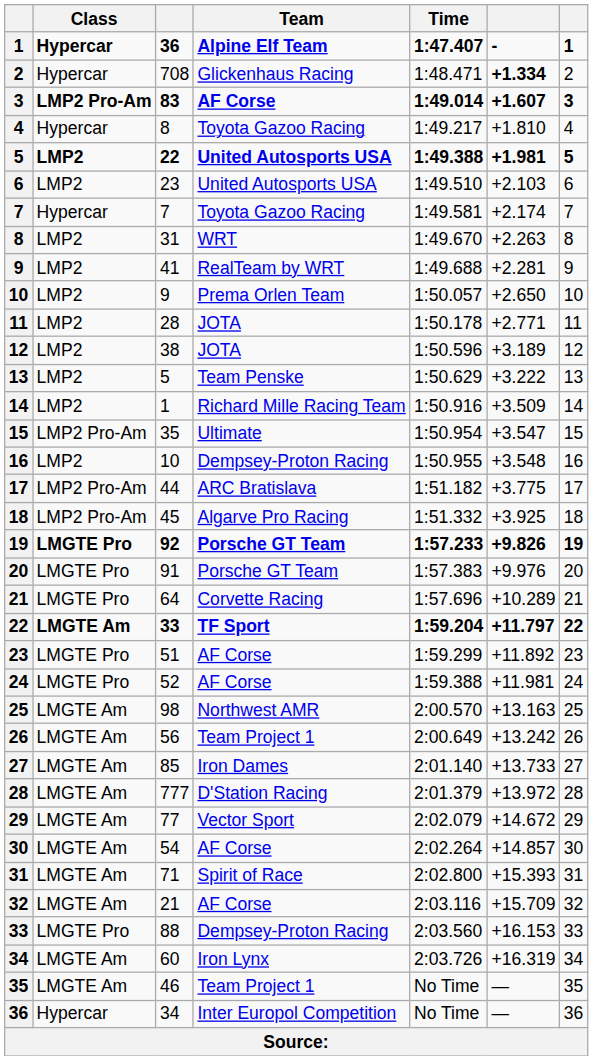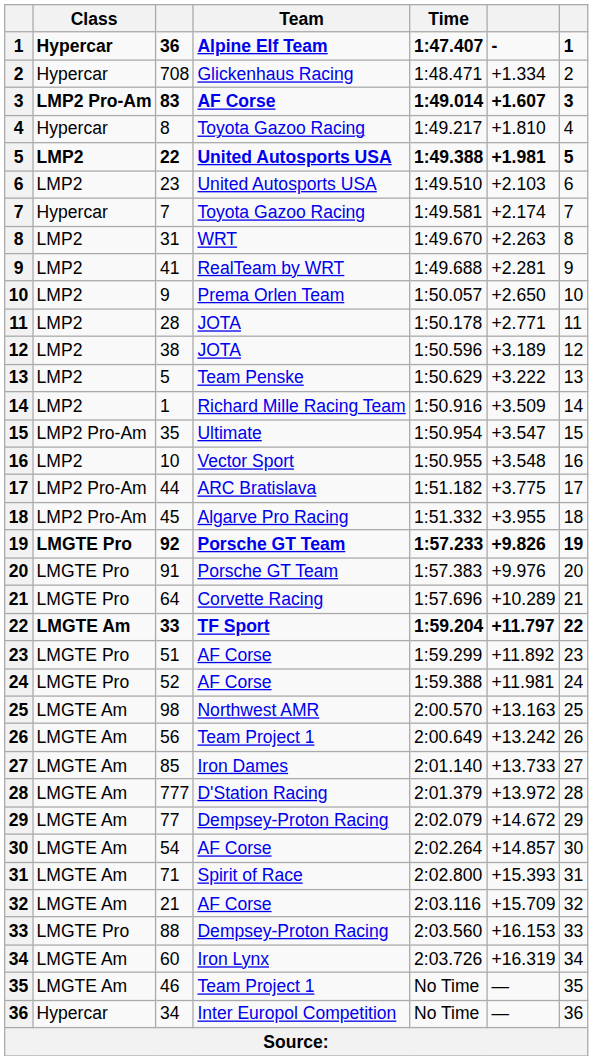(519, 73) bold -> (519, 73) normal
(293, 461) Dempsey-Proton Racing -> (246, 461) Vector Sport
(519, 516) +3.925 -> (519, 516) +3.955
(246, 820) Vector Sport -> (293, 820) Dempsey-Proton Racing
